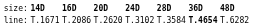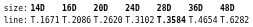(171, 20) normal -> (171, 20) bold
(203, 20) bold -> (203, 20) normal
